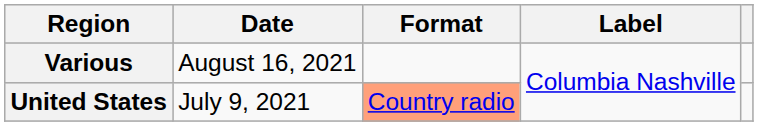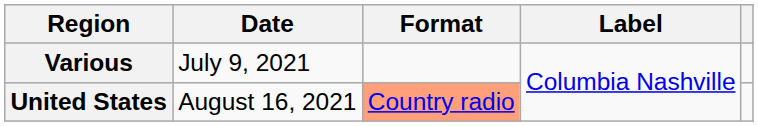(267, 62) August 16, 2021 -> (244, 62) July 9, 2021
(244, 101) July 9, 2021 -> (267, 101) August 16, 2021
